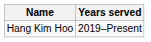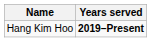(110, 28) normal -> (111, 28) bold
